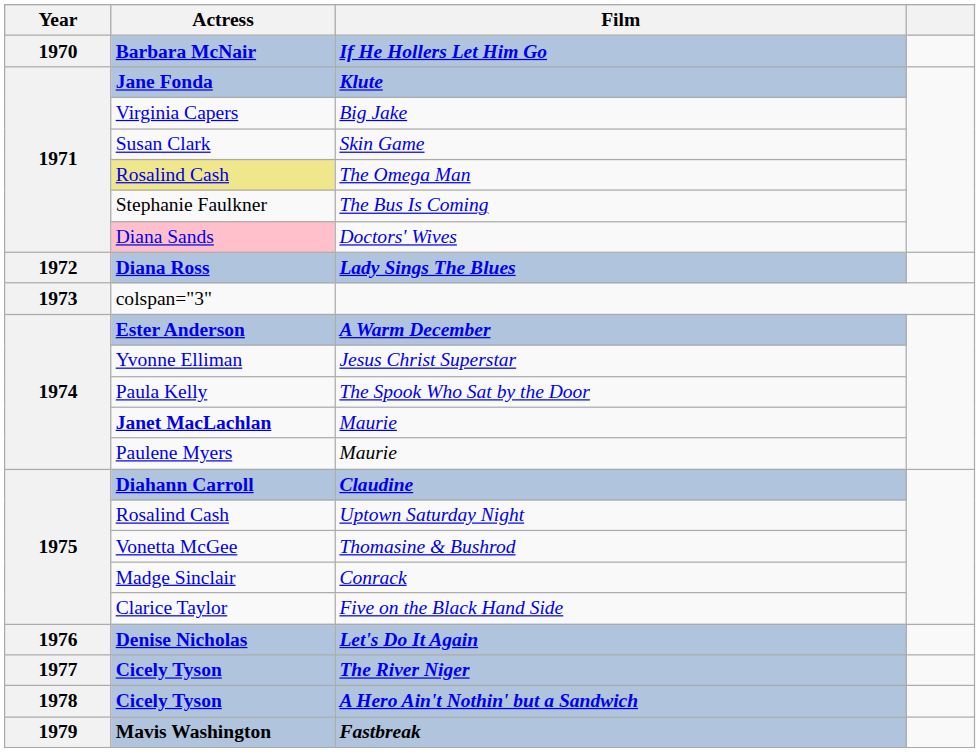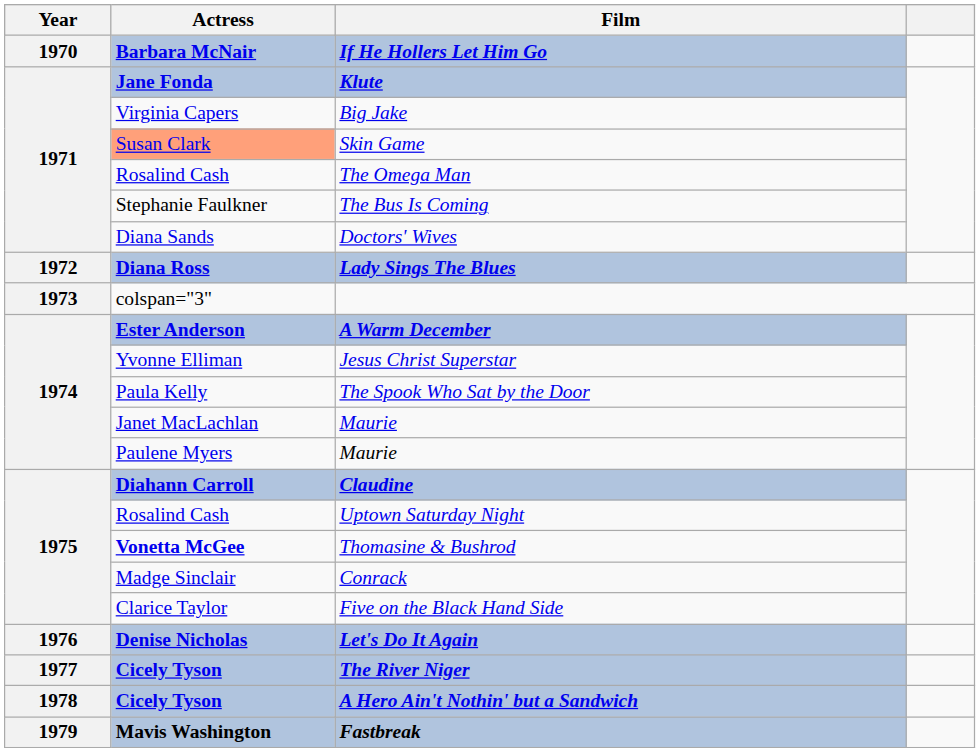(163, 143) no background -> (163, 143) lightsalmon background
(172, 174) khaki background -> (172, 174) no background
(165, 236) pink background -> (165, 236) no background
(194, 422) bold -> (187, 422) normal
(177, 546) normal -> (180, 546) bold
